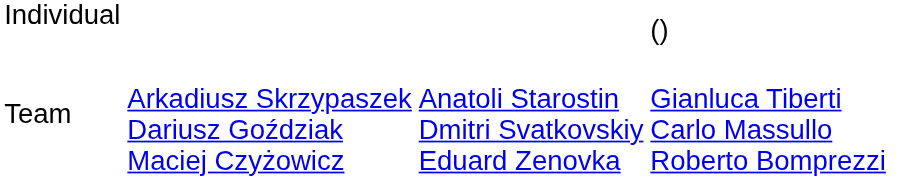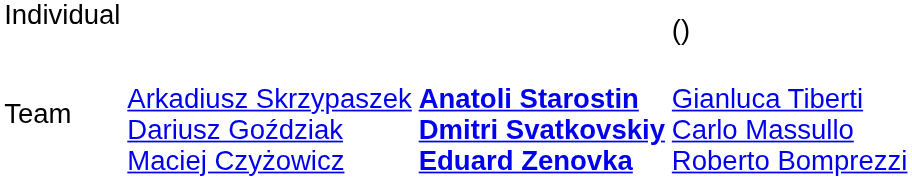(531, 130) normal -> (542, 130) bold
